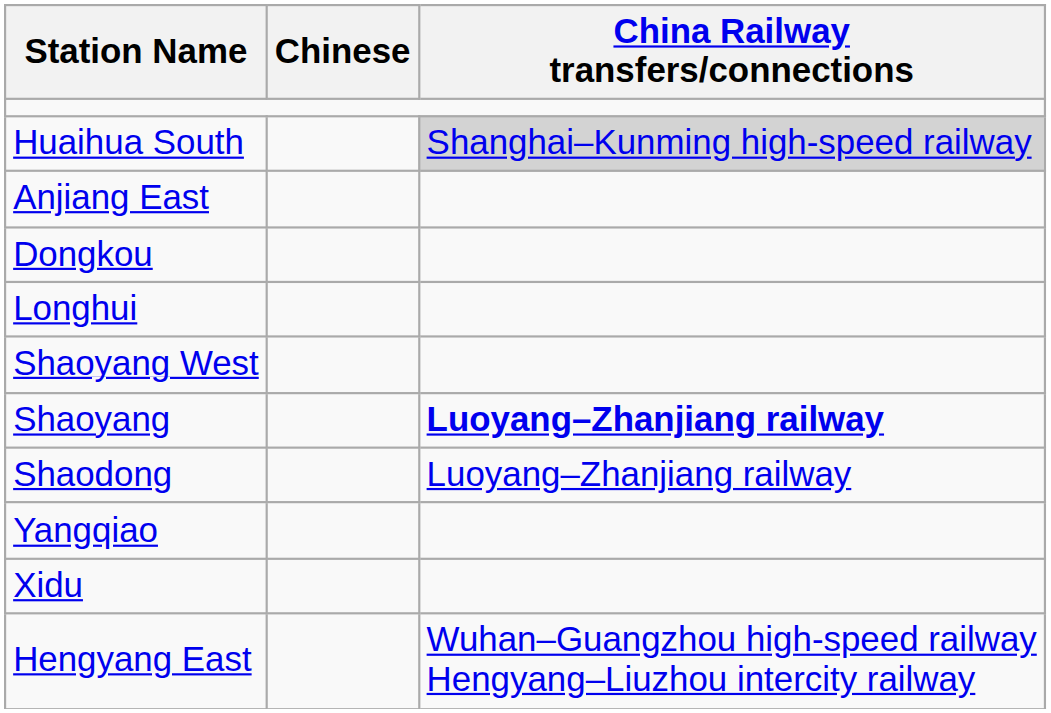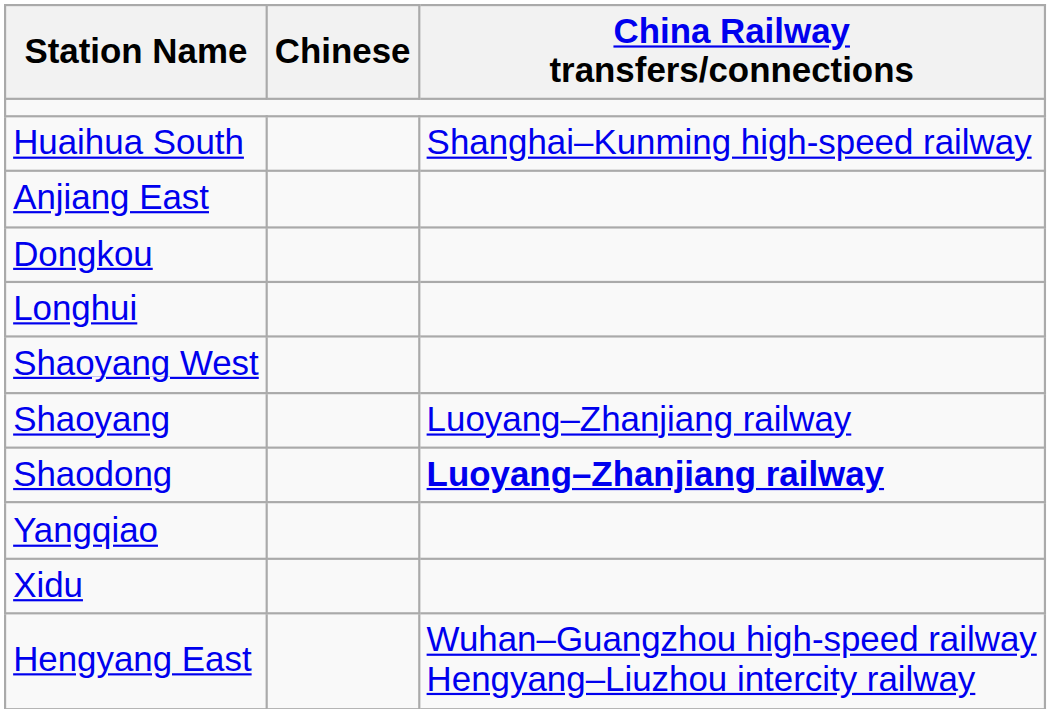(729, 142) lightgrey background -> (729, 142) no background
(655, 419) bold -> (639, 419) normal
(639, 474) normal -> (655, 474) bold
